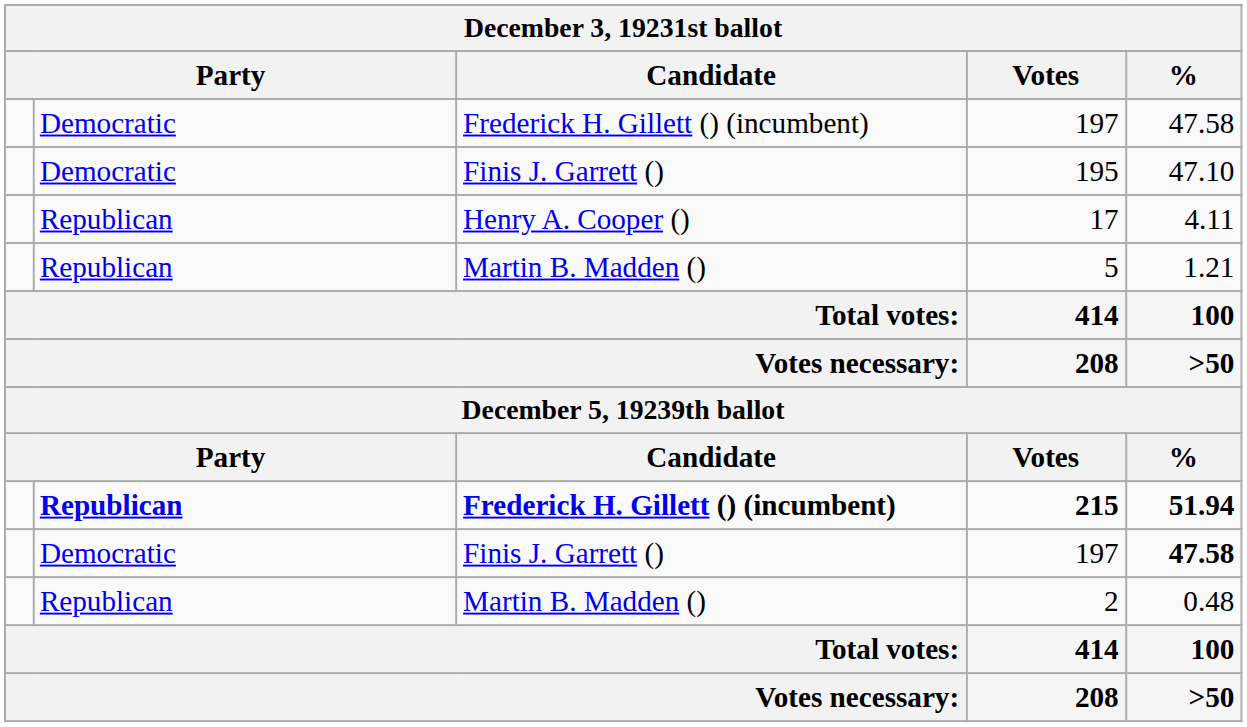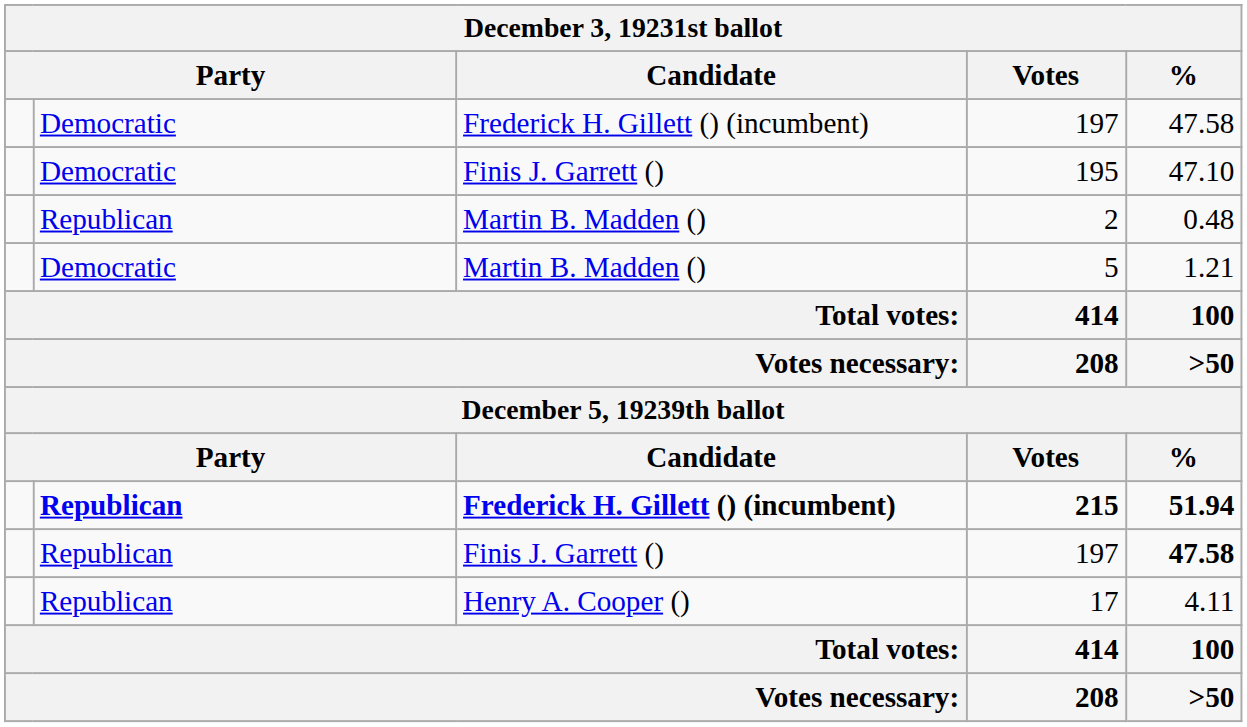rows swapped: (576, 218) <-> (585, 601)
(106, 266) Republican -> (108, 266) Democratic
(108, 553) Democratic -> (106, 553) Republican
